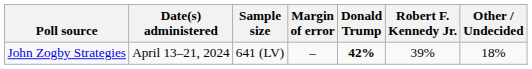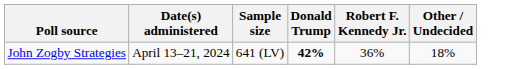- column: (313, 23)
(423, 53) 39% -> (372, 53) 36%
